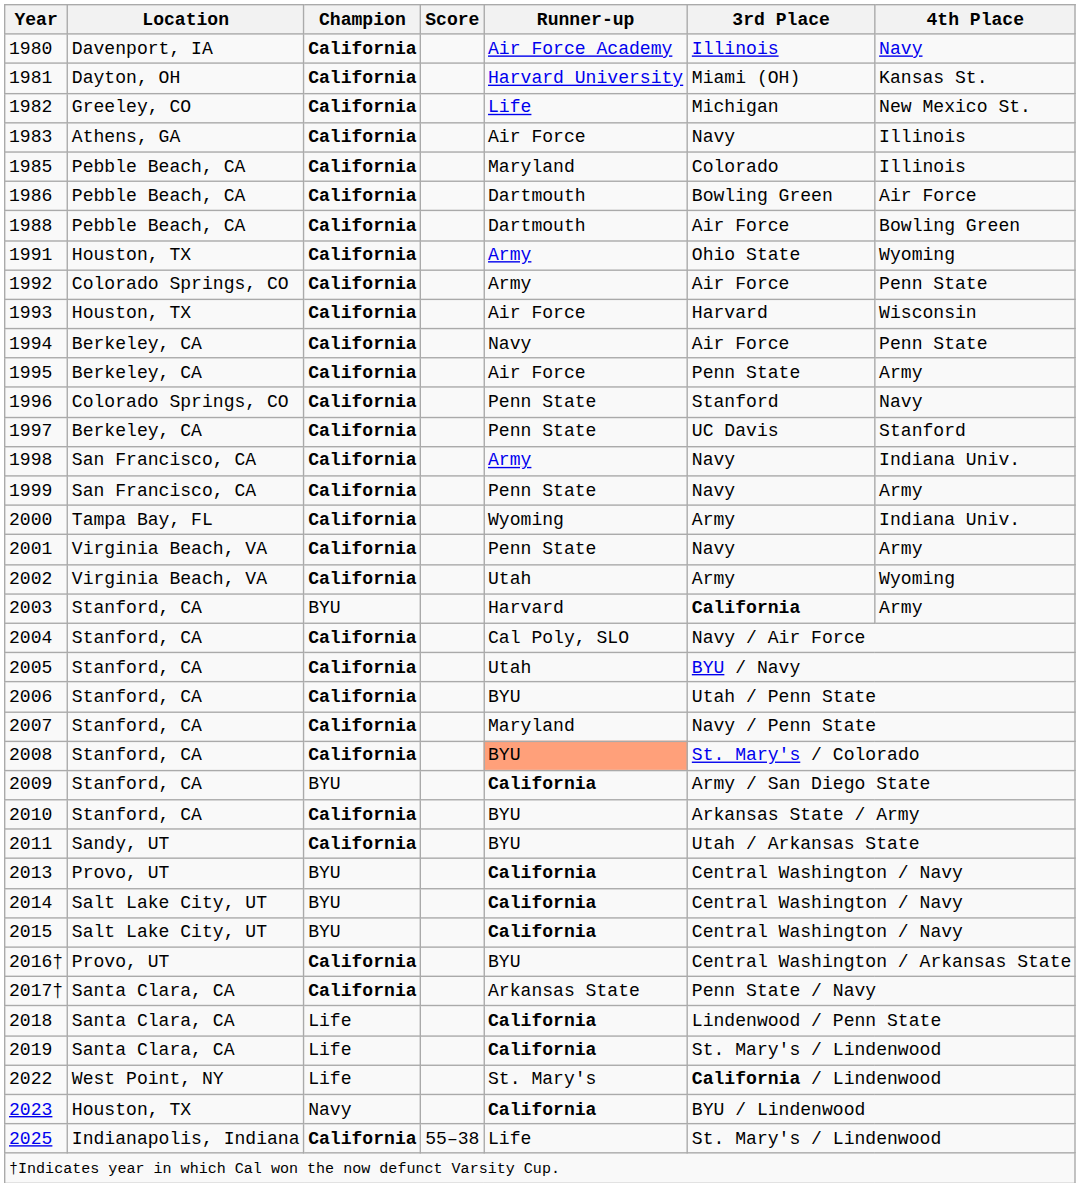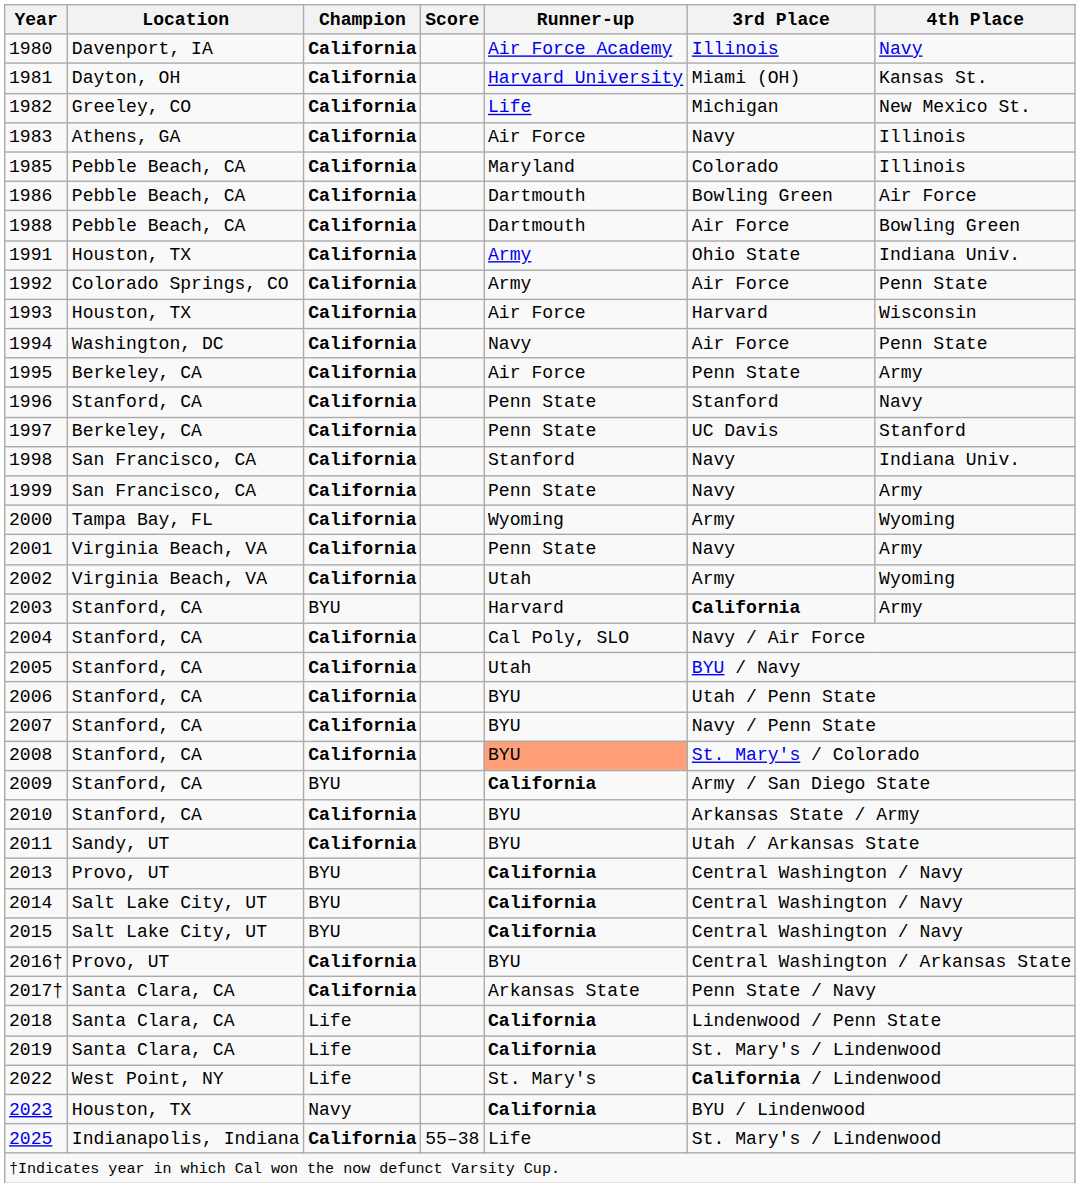(917, 255) Wyoming -> (950, 255) Indiana Univ.
(137, 343) Berkeley, CA -> (148, 343) Washington, DC
(180, 402) Colorado Springs, CO -> (137, 402) Stanford, CA
(510, 461) Army -> (531, 461) Stanford
(950, 520) Indiana Univ. -> (917, 520) Wyoming
(531, 726) Maryland -> (504, 726) BYU
